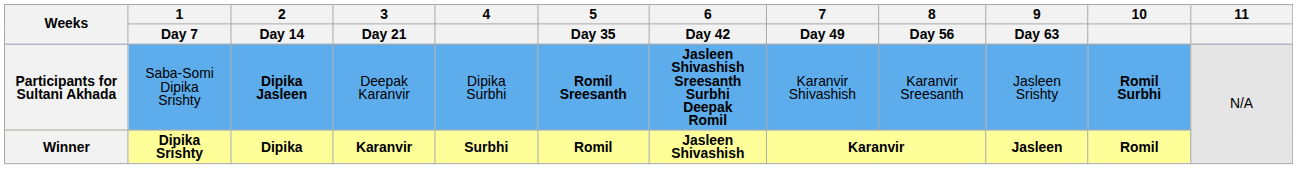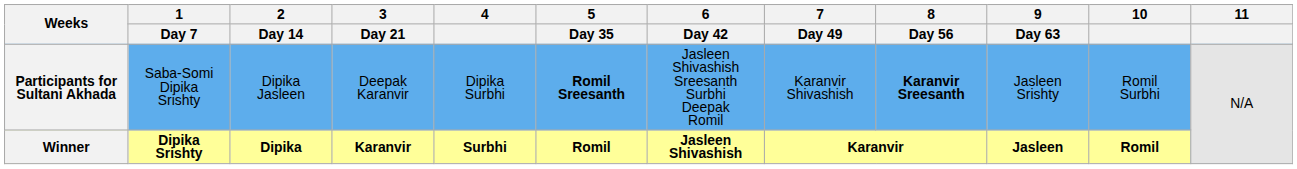(282, 87) bold -> (281, 87) normal
(708, 87) bold -> (706, 87) normal
(932, 87) normal -> (931, 87) bold
(1139, 87) bold -> (1140, 87) normal
